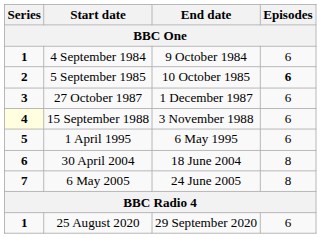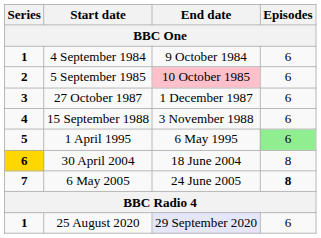(206, 77) no background -> (206, 77) pink background
(288, 77) bold -> (288, 77) normal
(24, 118) lightyellow background -> (24, 118) no background
(288, 139) no background -> (288, 139) lightgreen background
(24, 160) no background -> (24, 160) gold background
(288, 181) normal -> (288, 181) bold
(206, 222) no background -> (206, 222) lavender background
